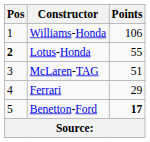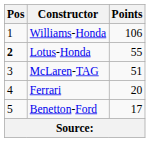(137, 90) 29 -> (137, 90) 20
(137, 109) bold -> (137, 109) normal
